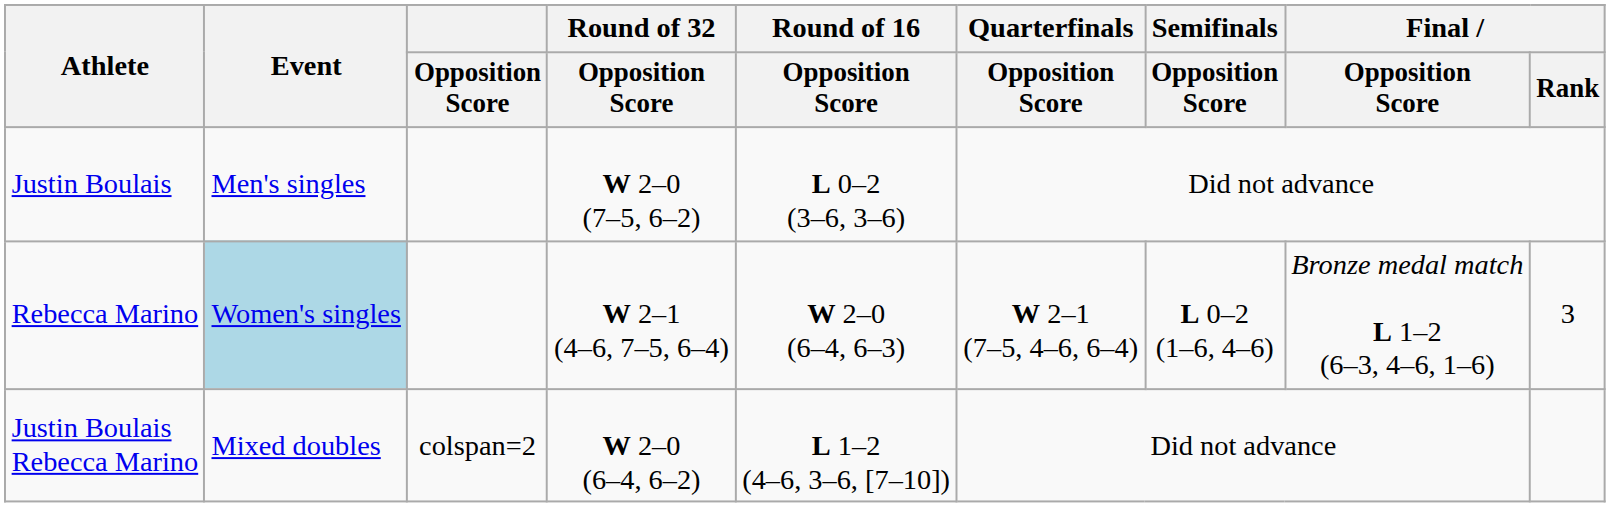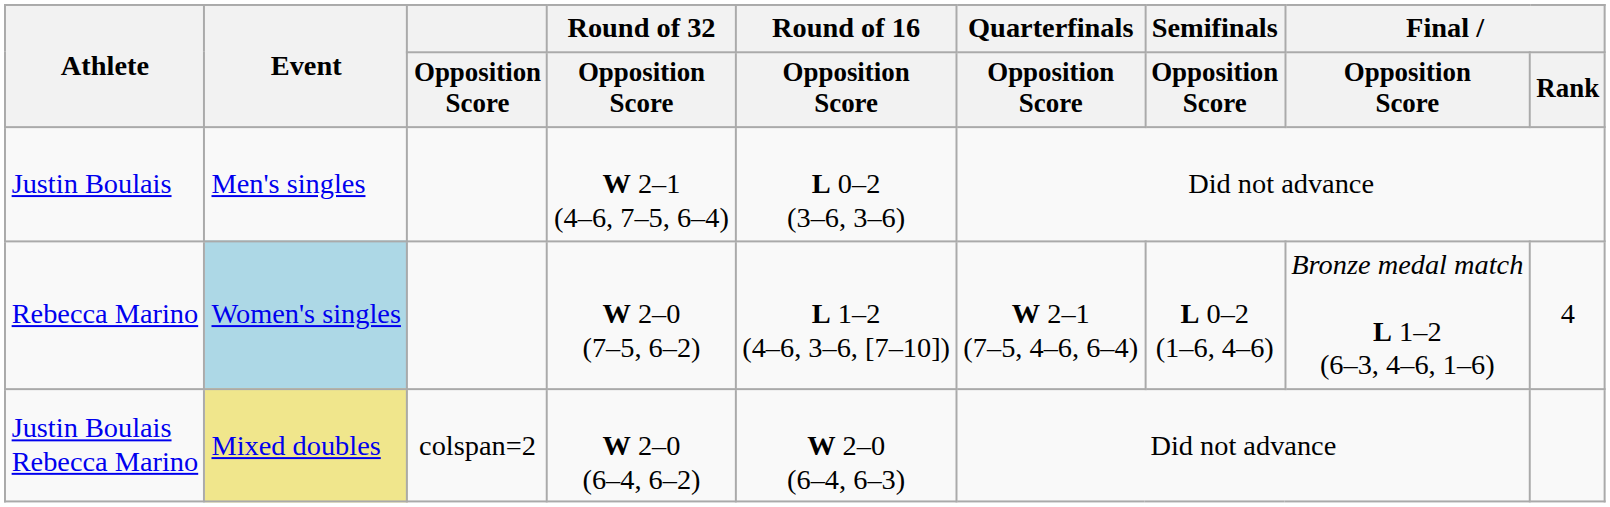(641, 201) W 2–0 (7–5, 6–2) -> (641, 201) W 2–1 (4–6, 7–5, 6–4)
(641, 331) W 2–1 (4–6, 7–5, 6–4) -> (641, 331) W 2–0 (7–5, 6–2)
(846, 331) W 2–0 (6–4, 6–3) -> (846, 331) L 1–2 (4–6, 3–6, [7–10])
(1568, 314) 3 -> (1568, 314) 4
(296, 445) no background -> (296, 445) khaki background
(846, 462) L 1–2 (4–6, 3–6, [7–10]) -> (846, 462) W 2–0 (6–4, 6–3)
